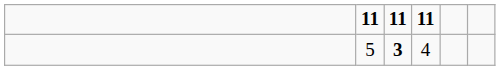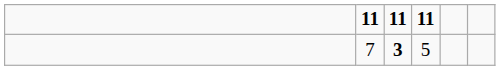(370, 49) 5 -> (370, 49) 7
(426, 49) 4 -> (426, 49) 5
